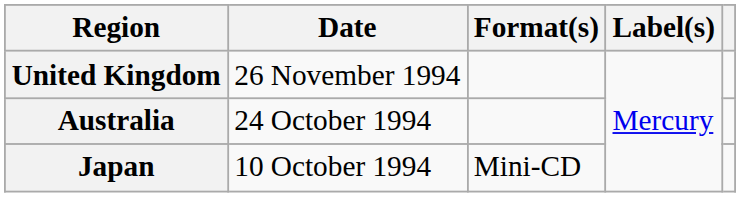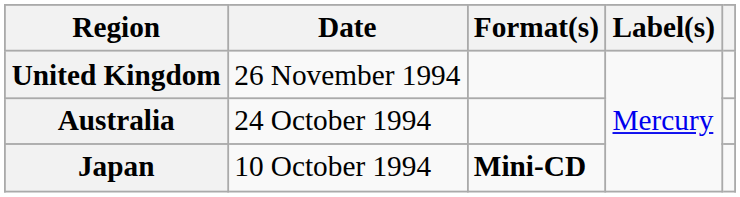(527, 167) normal -> (530, 167) bold
